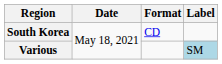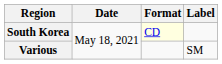(152, 31) no background -> (152, 31) lightyellow background
(195, 50) lightblue background -> (195, 50) no background
